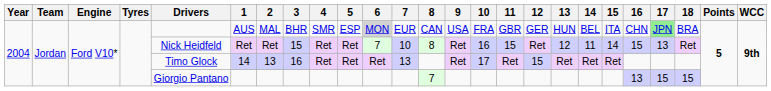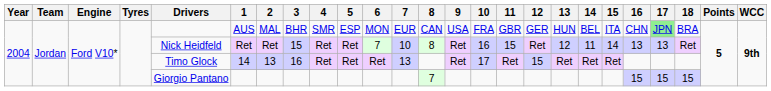(377, 29) lightgrey background -> (377, 29) no background
(637, 45) 15 -> (637, 45) 13
(637, 78) 13 -> (637, 78) 15
